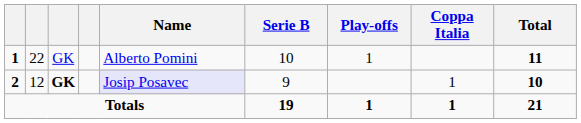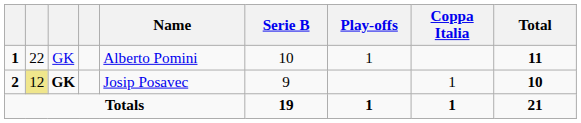(37, 81) no background -> (37, 81) khaki background
(146, 81) lavender background -> (146, 81) no background
